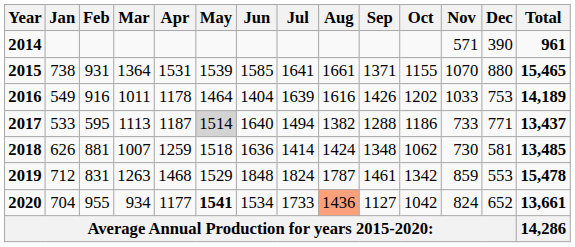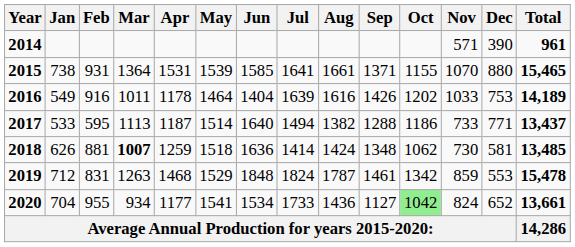(216, 123) lightgrey background -> (216, 123) no background
(134, 149) normal -> (134, 149) bold
(216, 202) bold -> (216, 202) normal
(339, 202) lightsalmon background -> (339, 202) no background
(421, 202) no background -> (421, 202) lightgreen background
